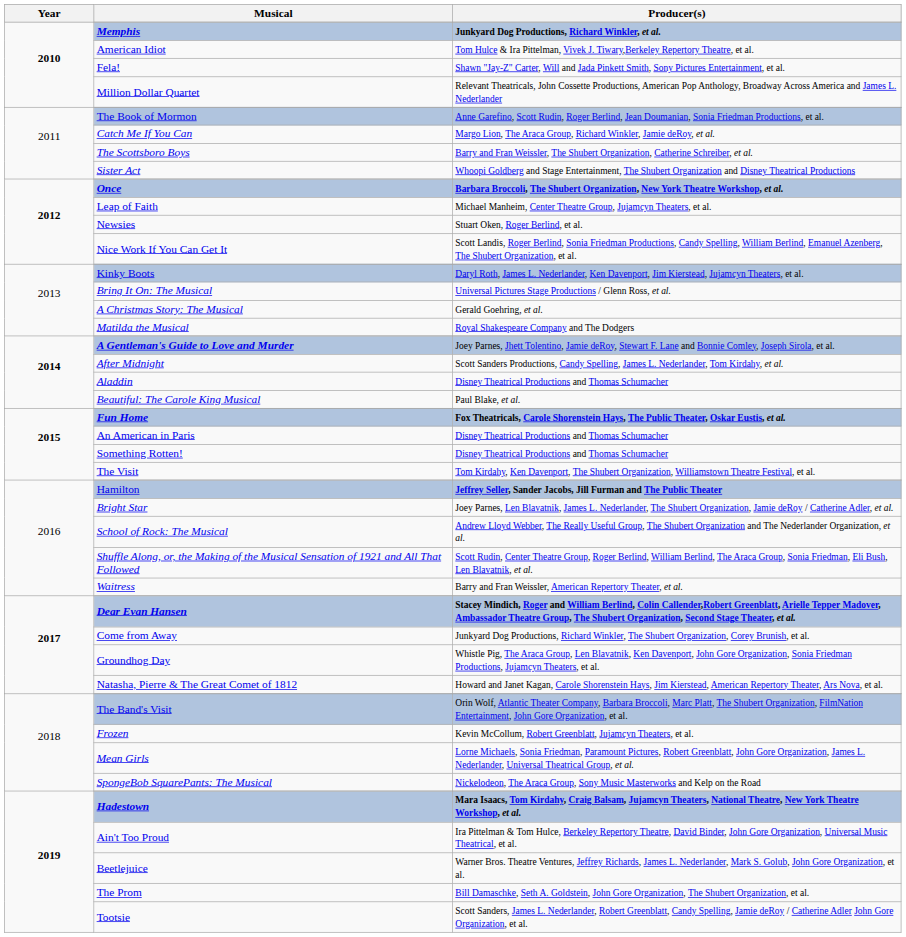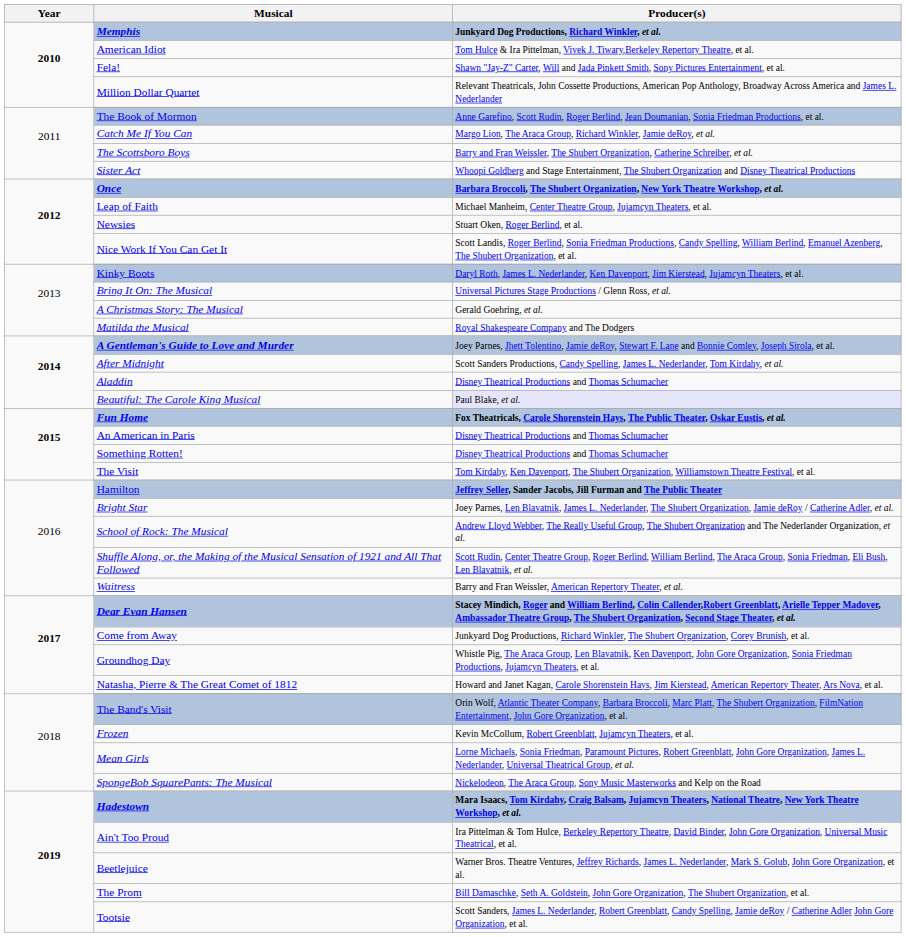(488, 400) no background -> (488, 400) lavender background
